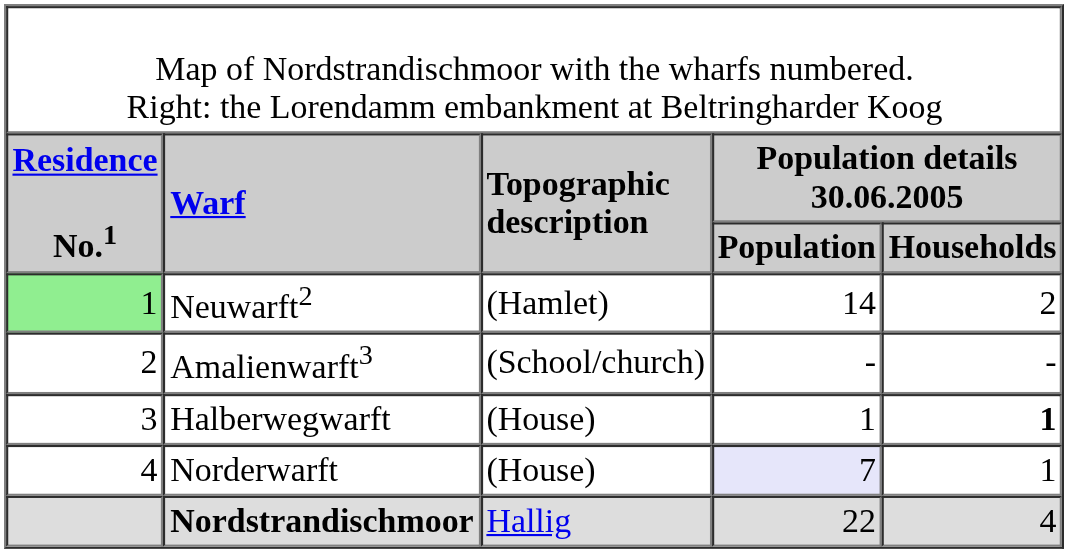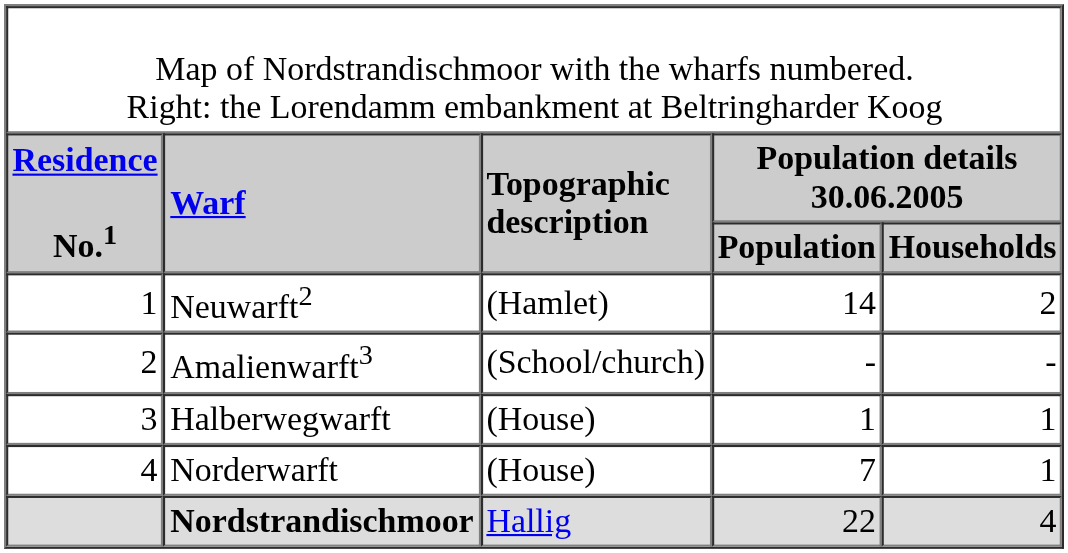(149, 302) lightgreen background -> (149, 302) no background
(1048, 418) bold -> (1048, 418) normal
(868, 469) lavender background -> (868, 469) no background
